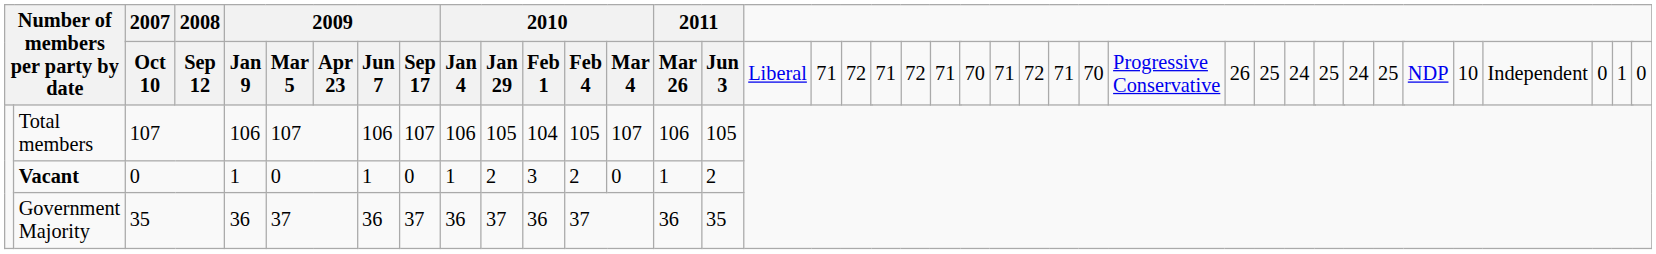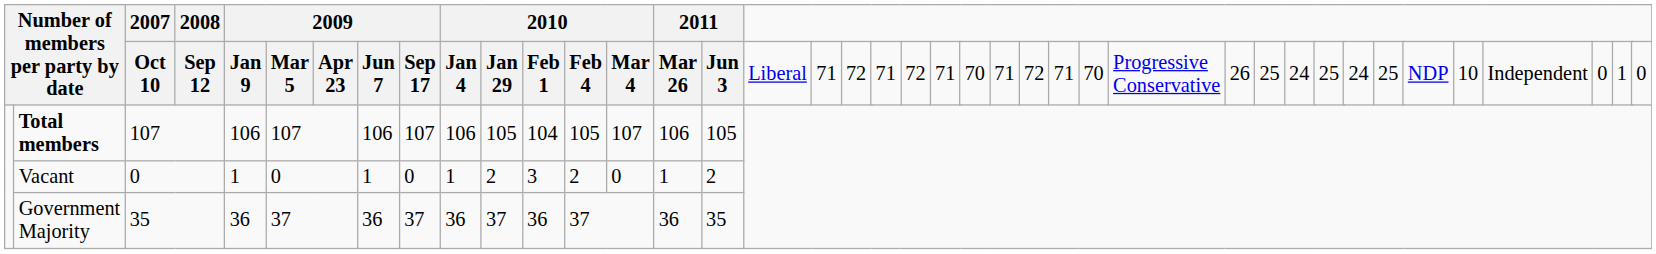(56, 132) normal -> (59, 132) bold
(49, 176) bold -> (46, 176) normal
